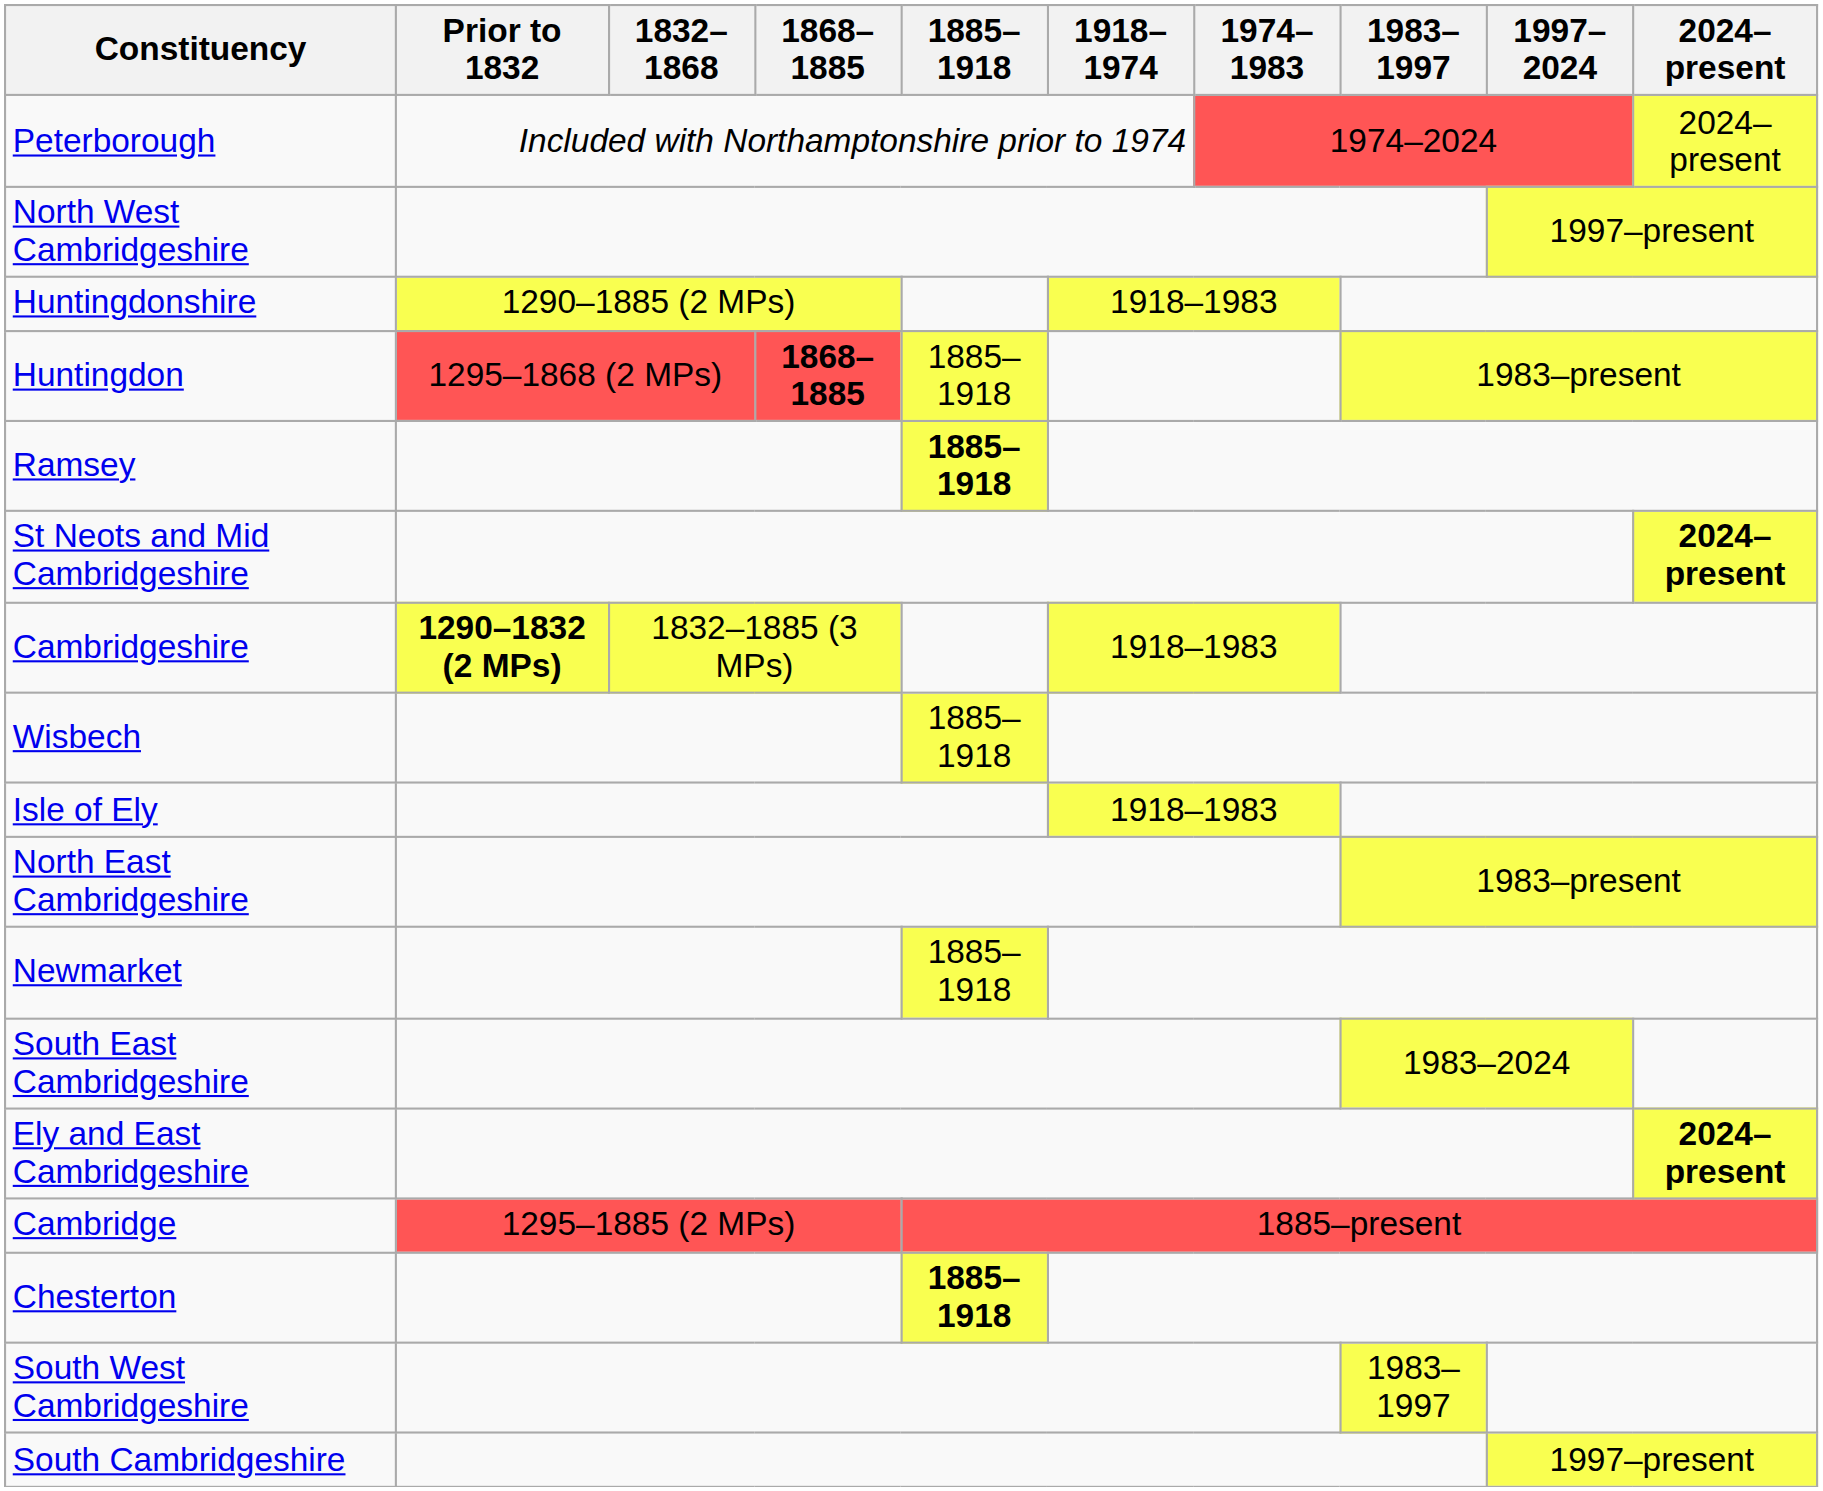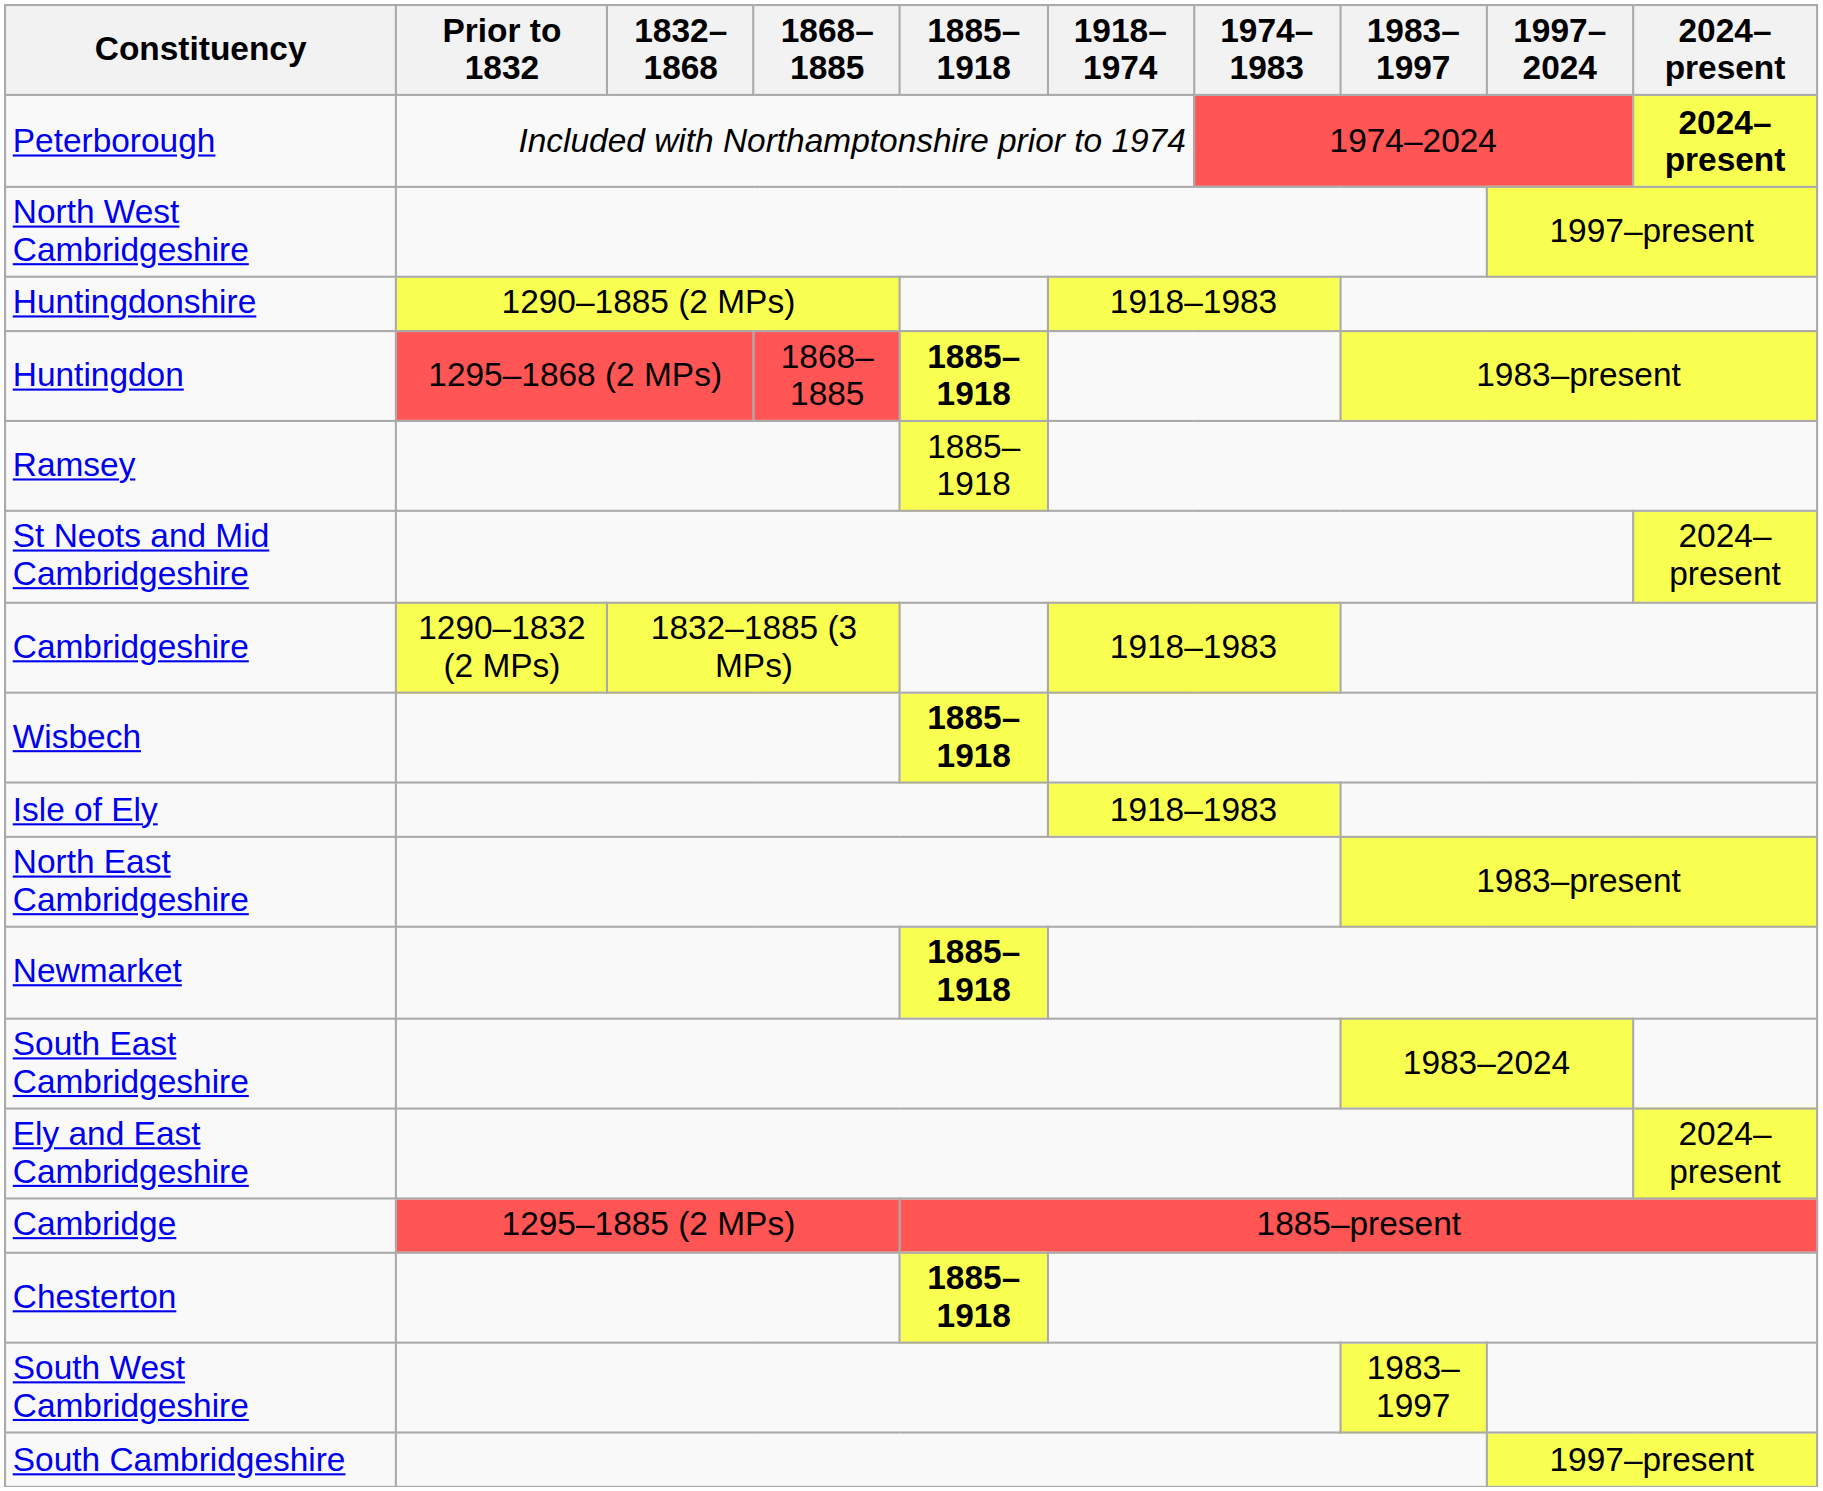(1725, 140) normal -> (1725, 140) bold
(828, 374) bold -> (827, 374) normal
(974, 374) normal -> (974, 374) bold
(974, 465) bold -> (974, 465) normal
(1725, 556) bold -> (1725, 556) normal
(502, 646) bold -> (502, 646) normal
(974, 737) normal -> (974, 737) bold
(974, 971) normal -> (974, 971) bold
(1725, 1153) bold -> (1725, 1153) normal
